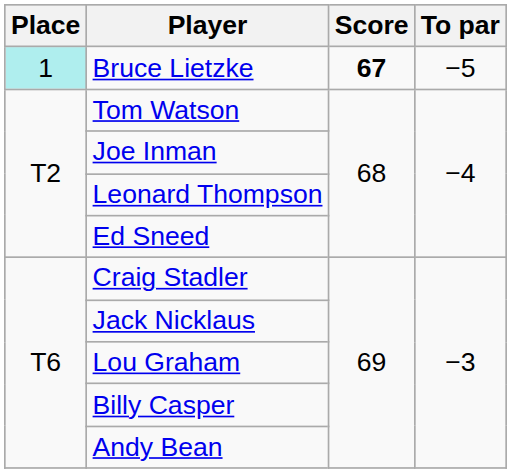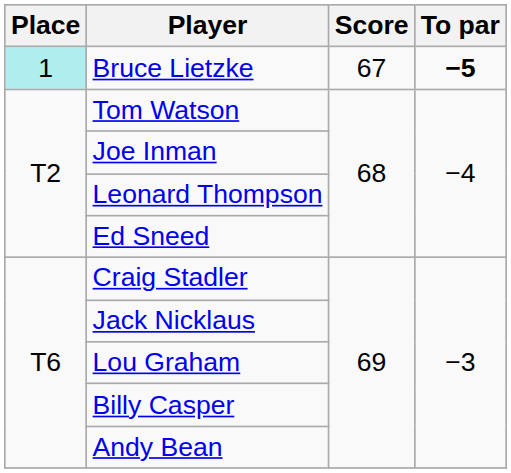(372, 67) bold -> (372, 67) normal
(460, 67) normal -> (460, 67) bold
